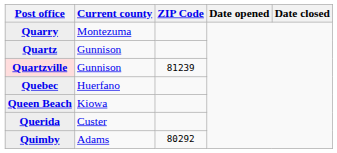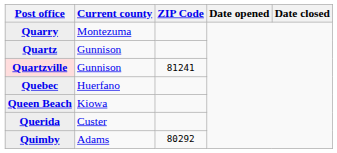(181, 67) 81239 -> (181, 67) 81241
